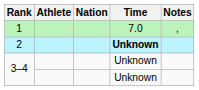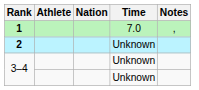(19, 28) normal -> (19, 28) bold
(19, 45) normal -> (19, 45) bold
(135, 45) bold -> (134, 45) normal
